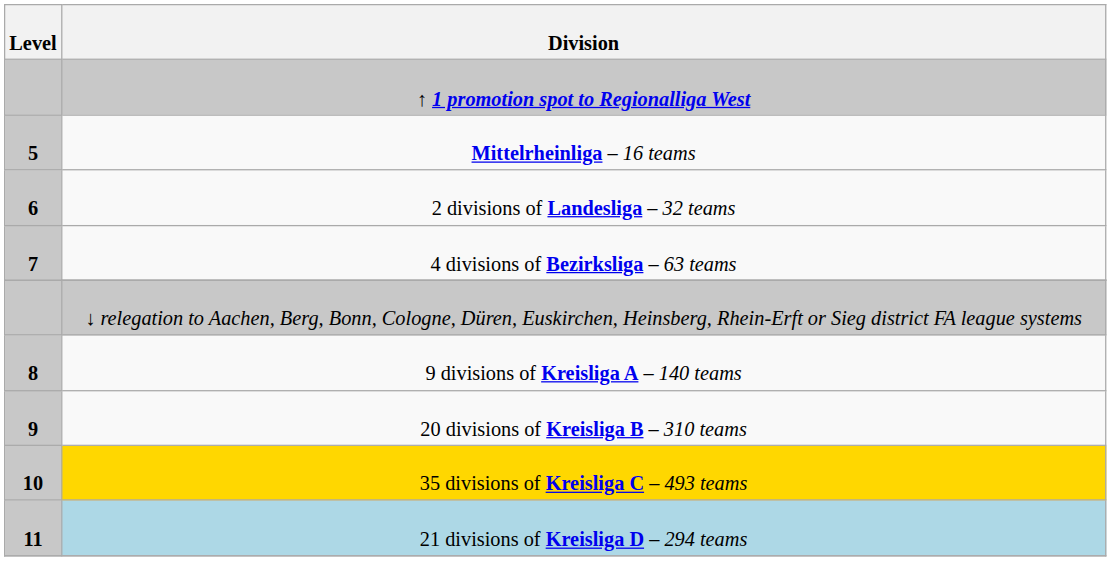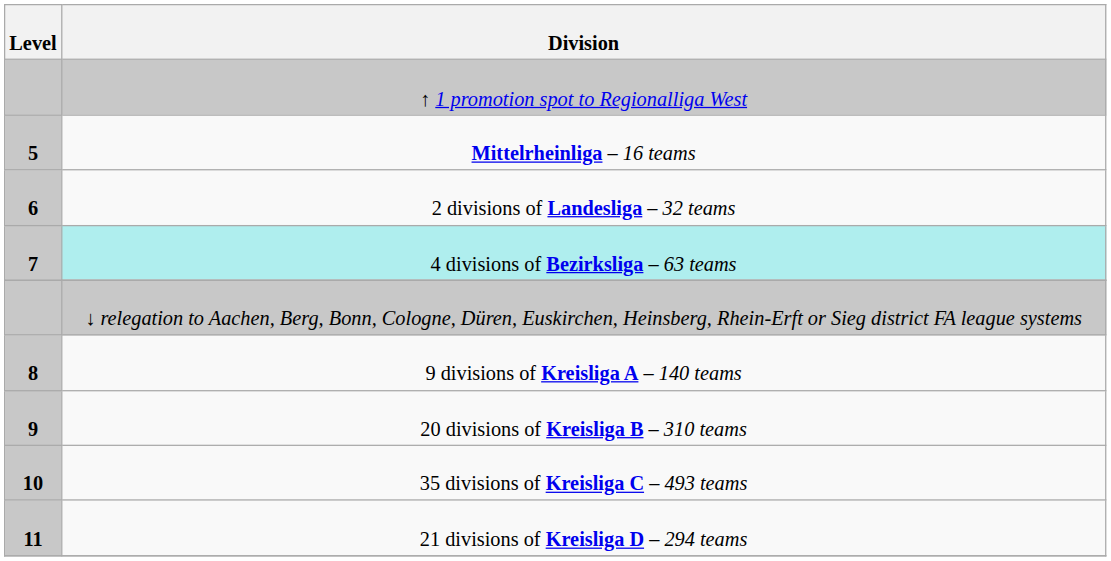(584, 98) bold -> (584, 98) normal
(584, 263) no background -> (584, 263) paleturquoise background
(584, 484) gold background -> (584, 484) no background
(584, 539) lightblue background -> (584, 539) no background
